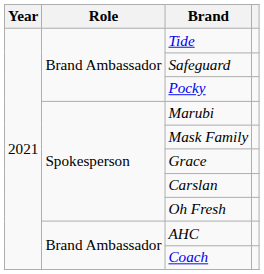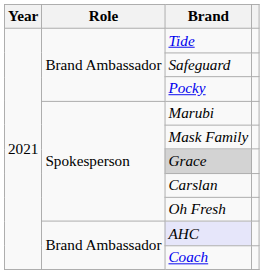(187, 161) no background -> (187, 161) lightgrey background
(184, 233) no background -> (184, 233) lavender background
